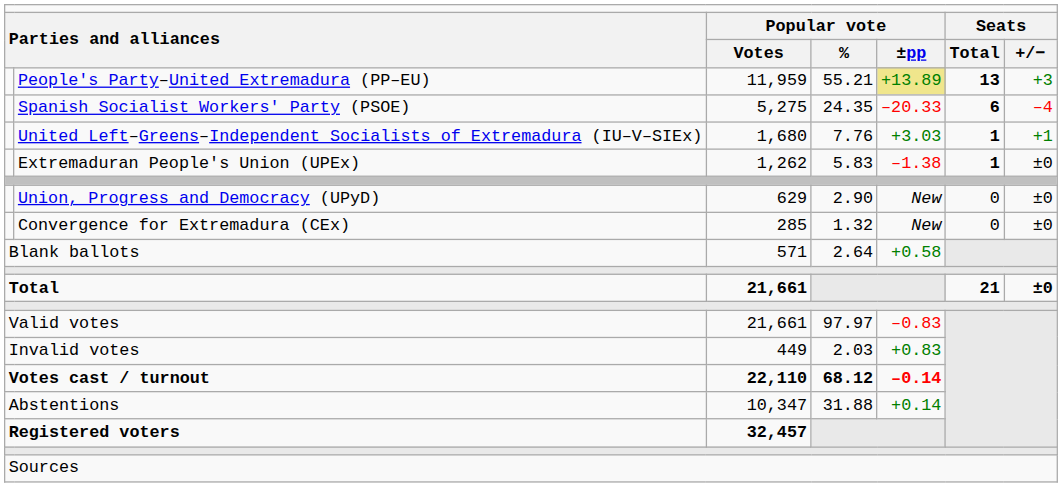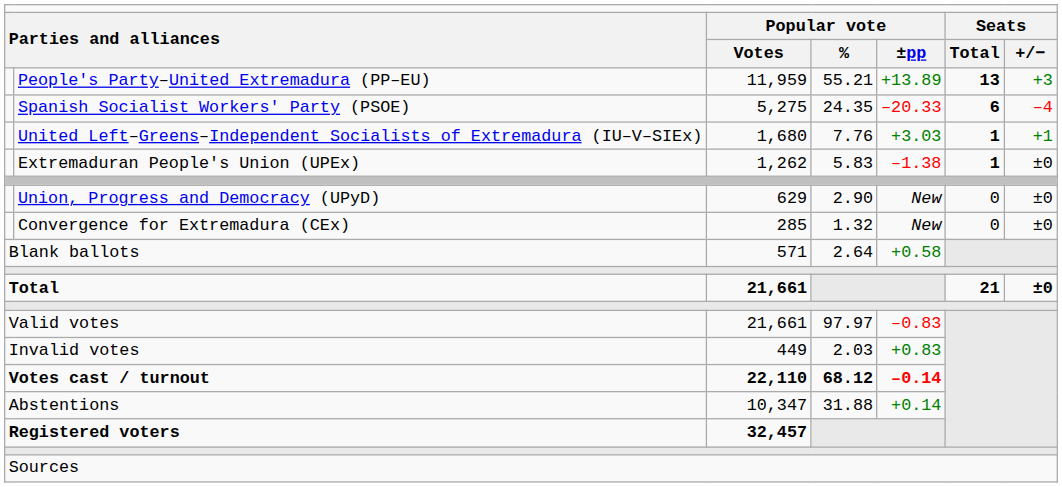(911, 81) khaki background -> (911, 81) no background
